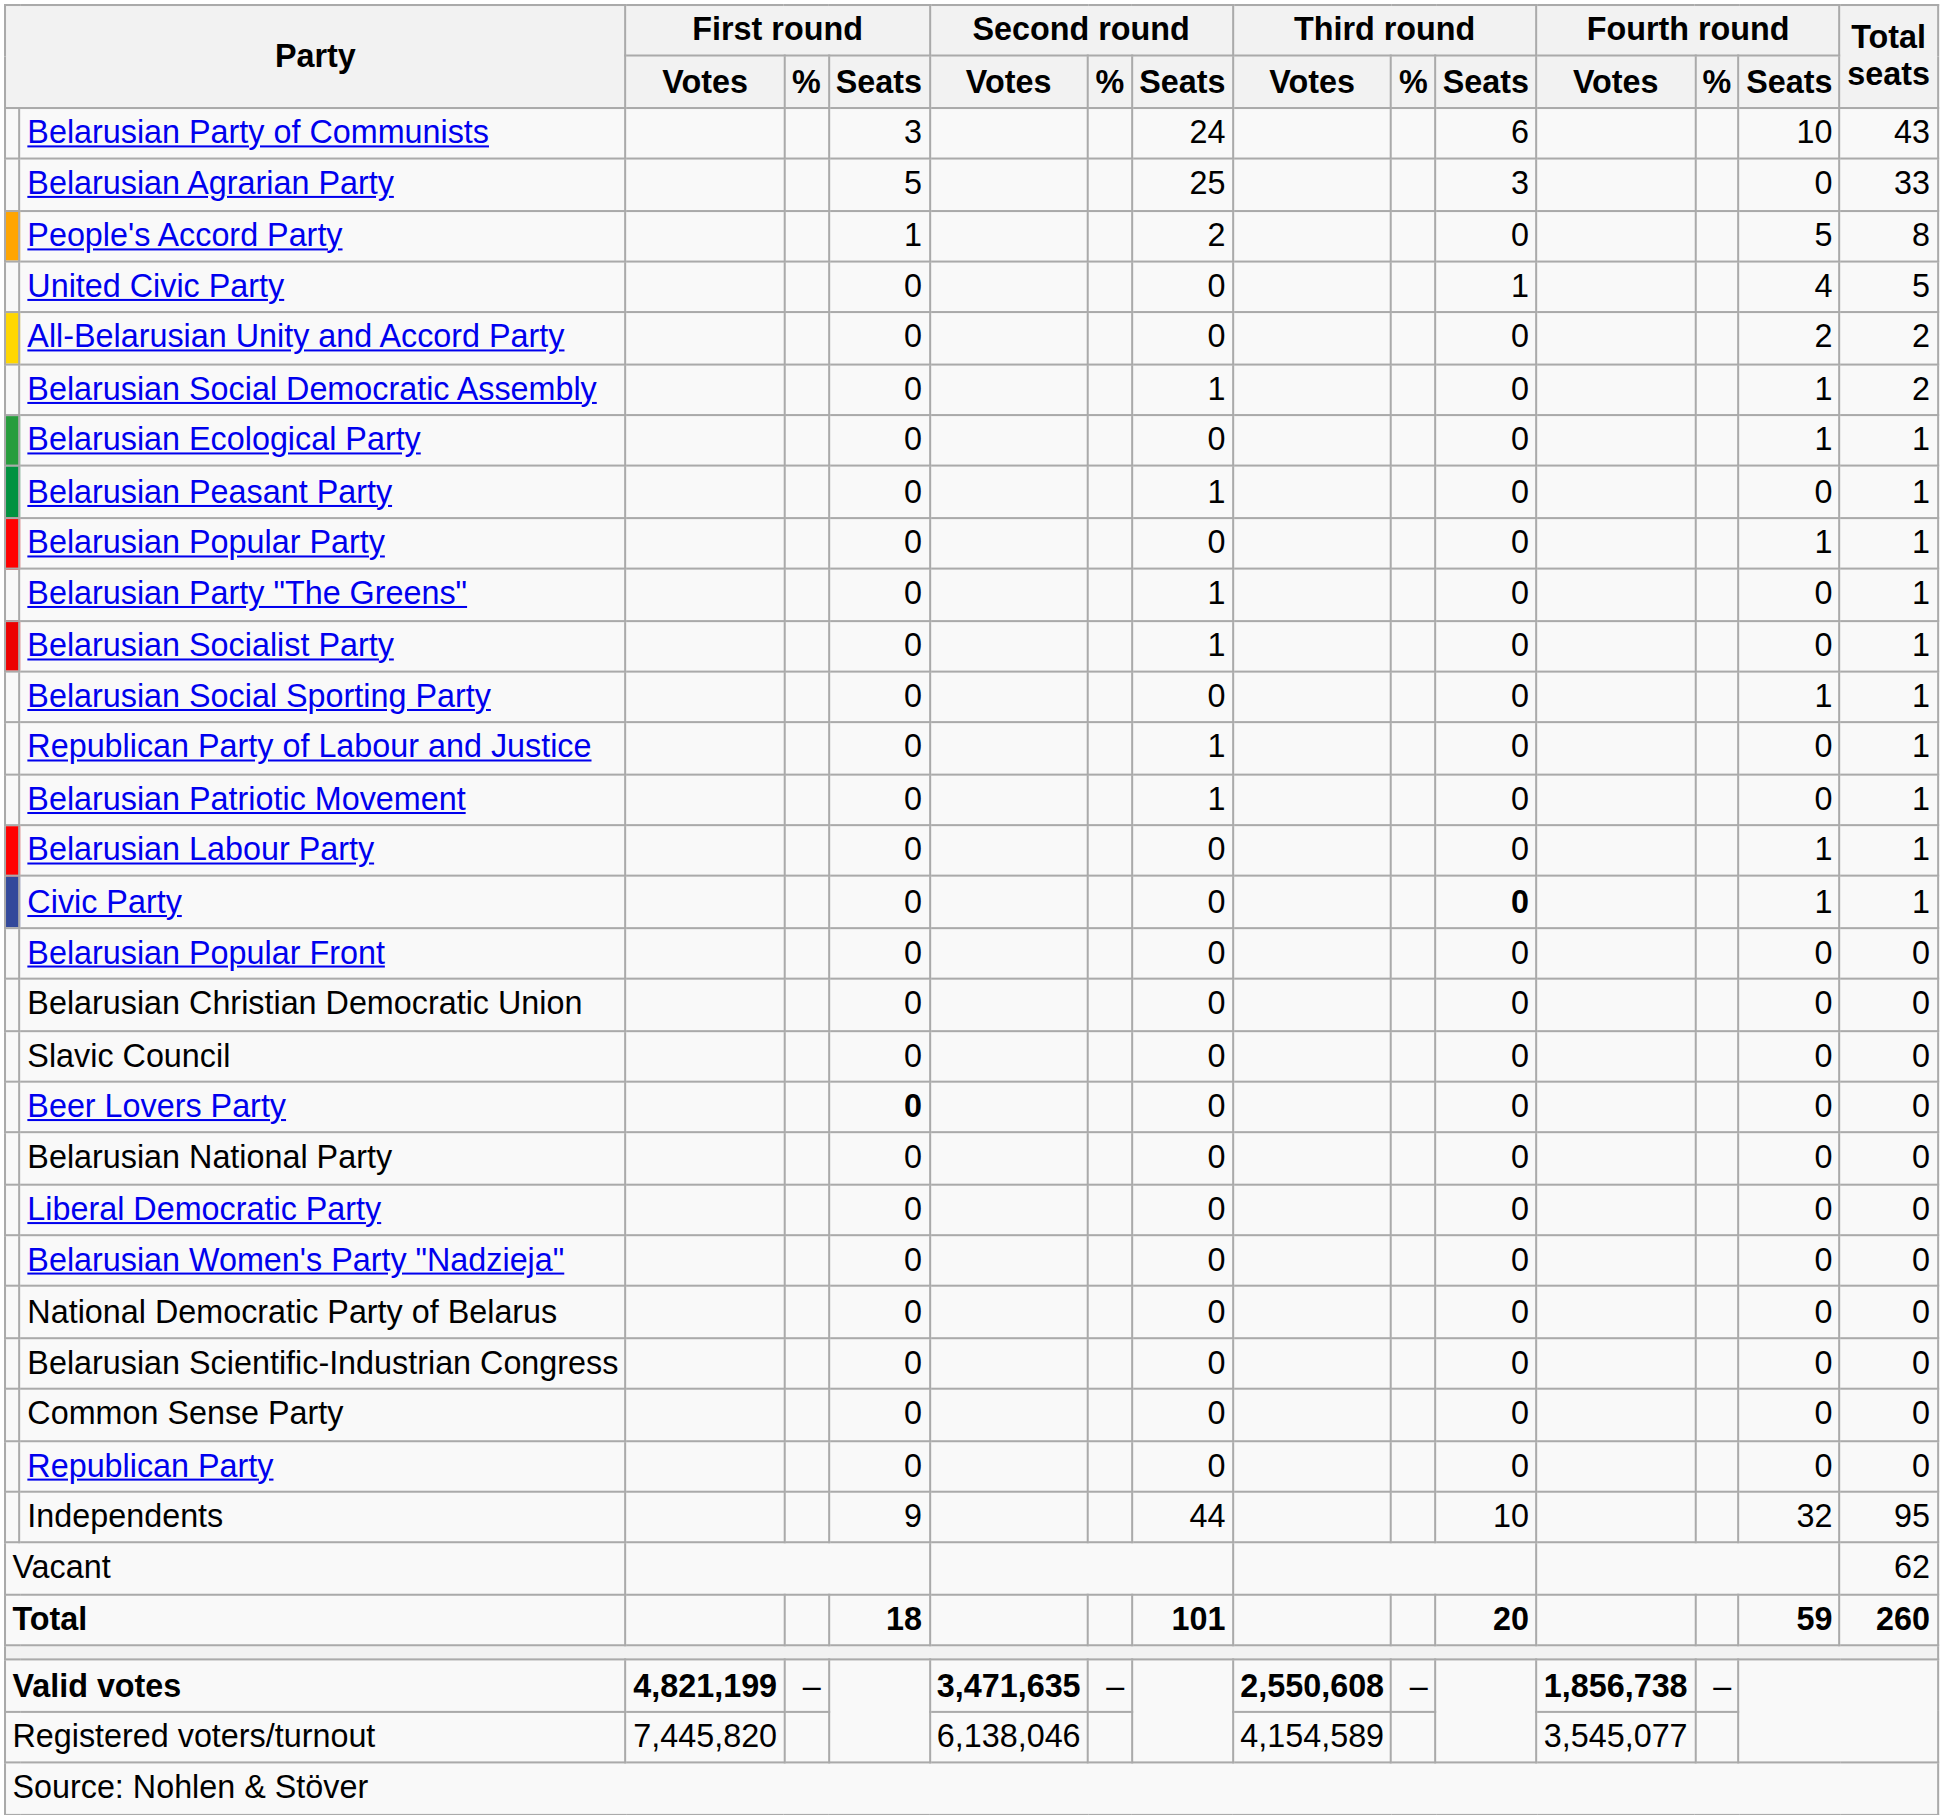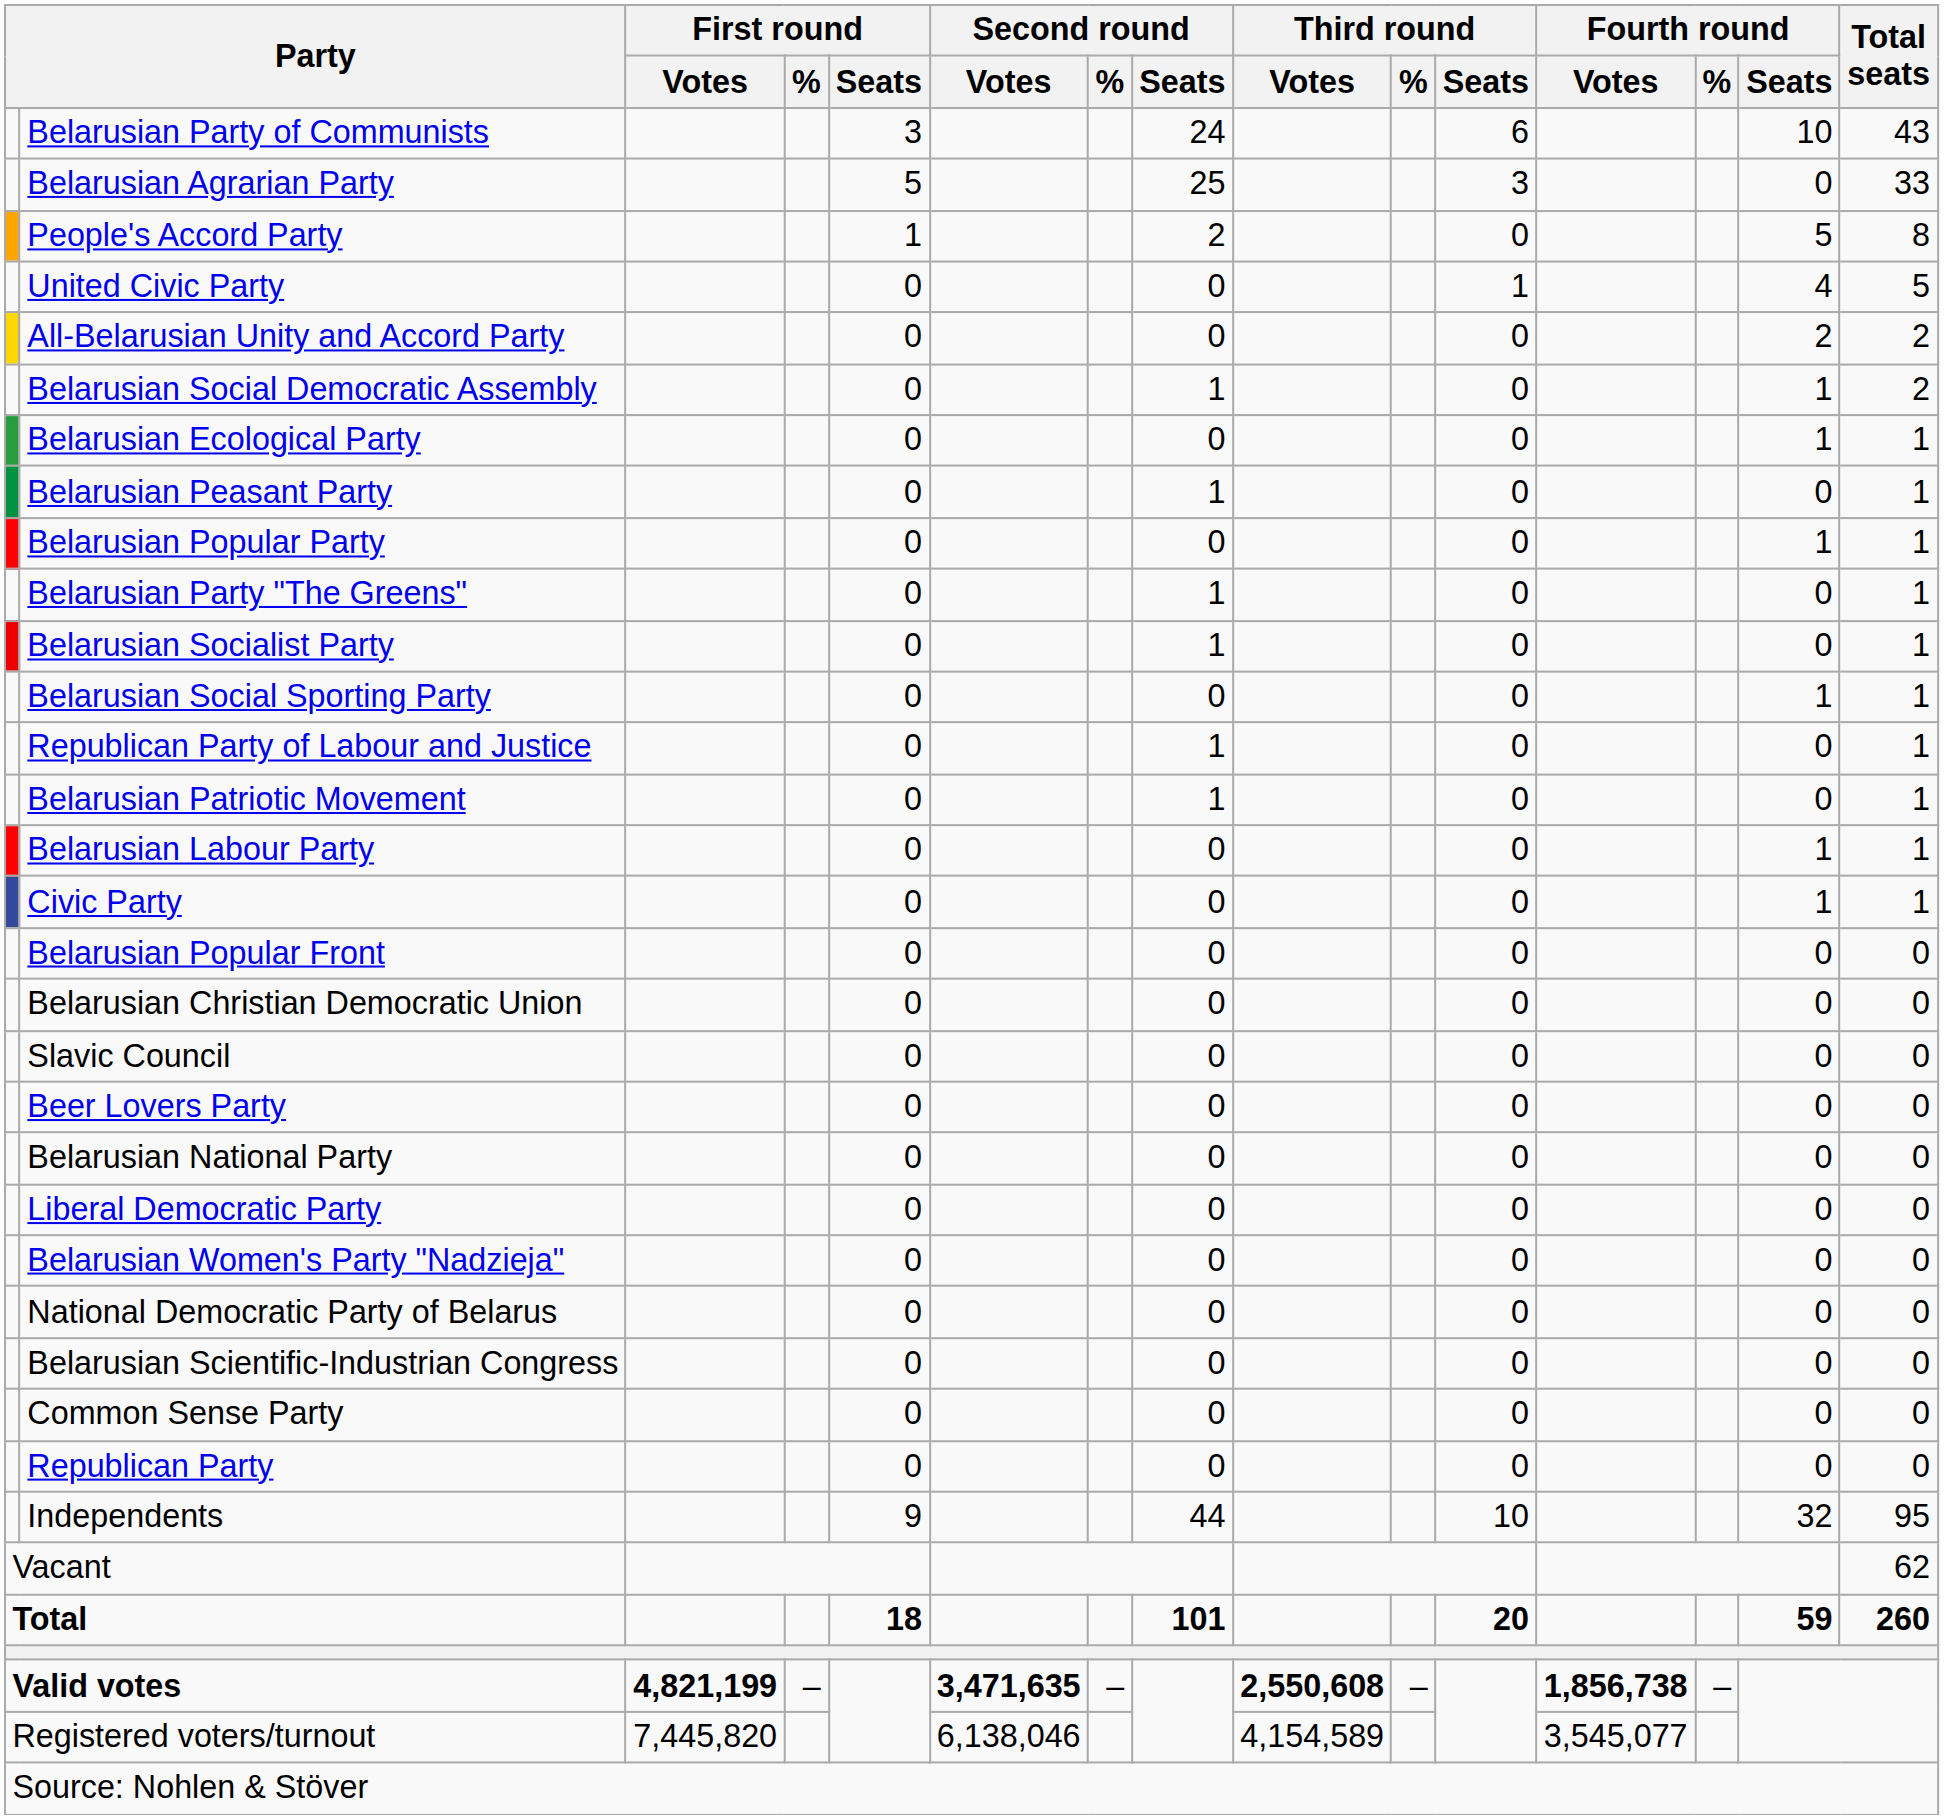(1520, 901) bold -> (1520, 901) normal
(913, 1106) bold -> (913, 1106) normal
